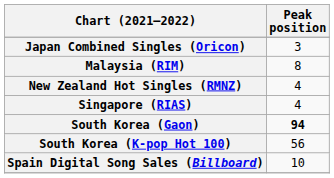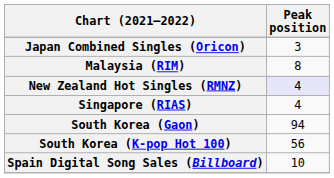(298, 86) no background -> (298, 86) lavender background
(298, 124) bold -> (298, 124) normal
